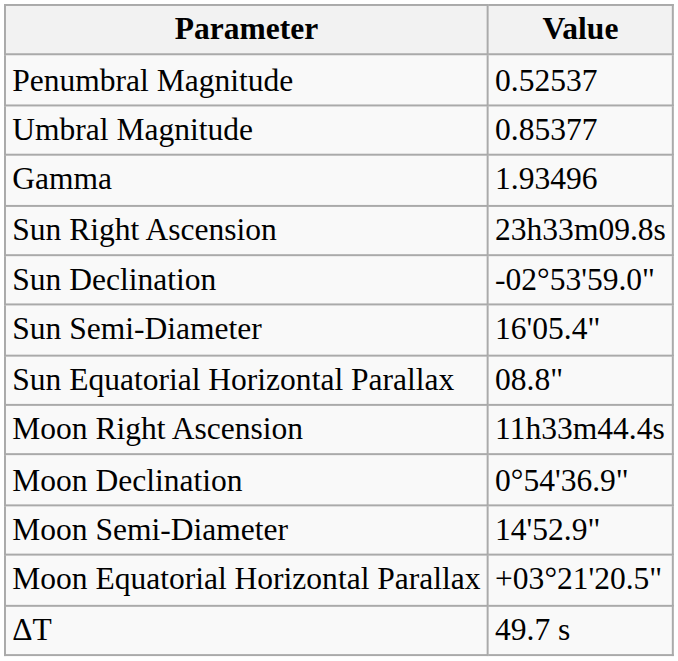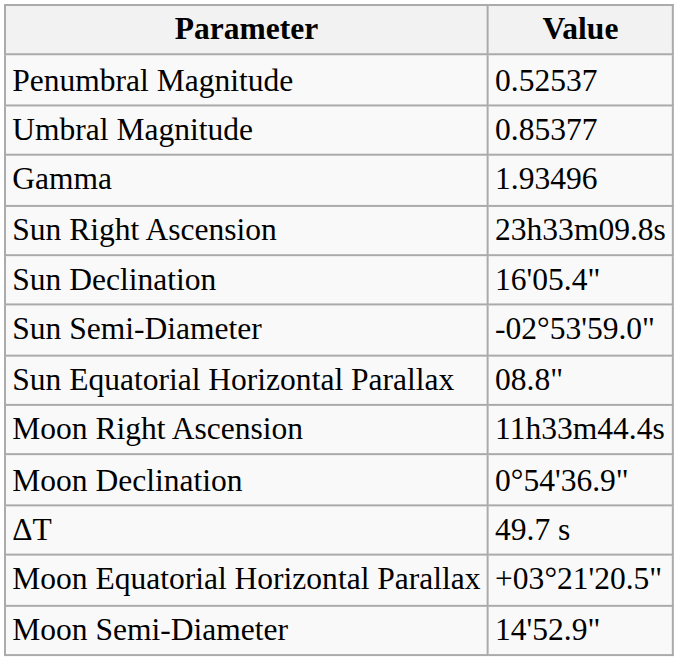(575, 279) -02°53'59.0" -> (548, 279) 16'05.4"
(548, 329) 16'05.4" -> (575, 329) -02°53'59.0"
rows swapped: (150, 529) <-> (32, 629)
